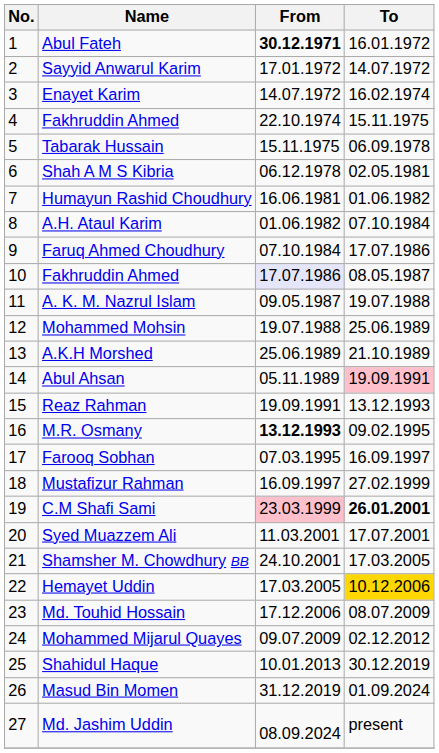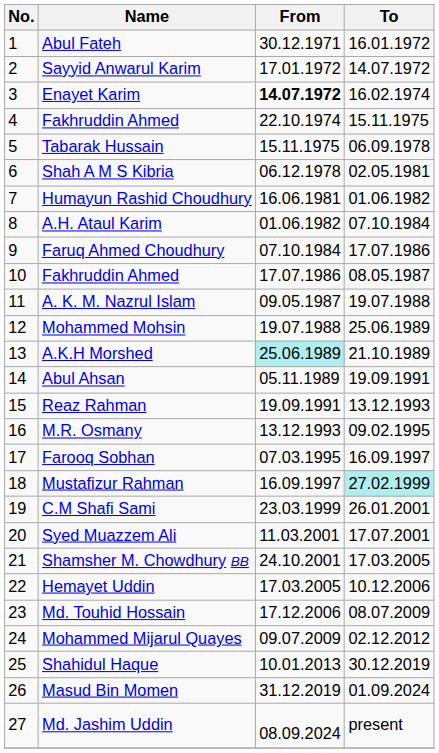(300, 43) bold -> (300, 43) normal
(300, 95) normal -> (300, 95) bold
(300, 276) lavender background -> (300, 276) no background
(300, 353) no background -> (300, 353) paleturquoise background
(389, 379) pink background -> (389, 379) no background
(300, 431) bold -> (300, 431) normal
(389, 483) no background -> (389, 483) paleturquoise background
(300, 509) pink background -> (300, 509) no background
(389, 509) bold -> (389, 509) normal
(389, 586) gold background -> (389, 586) no background
